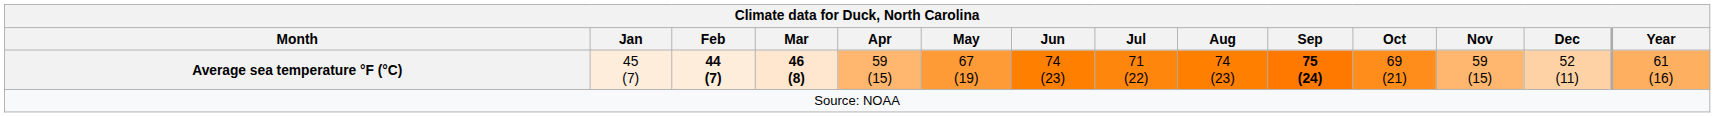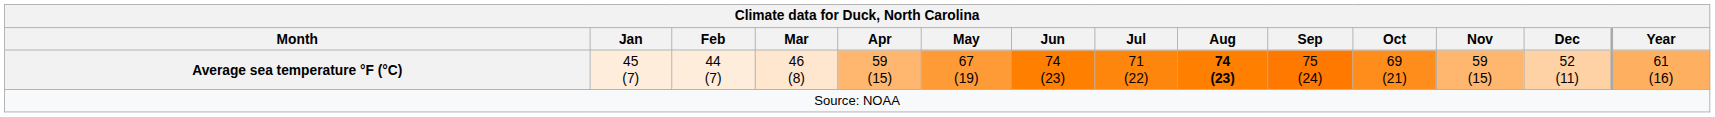(713, 70) bold -> (713, 70) normal
(796, 70) bold -> (796, 70) normal
(1223, 70) normal -> (1223, 70) bold
(1310, 70) bold -> (1310, 70) normal
